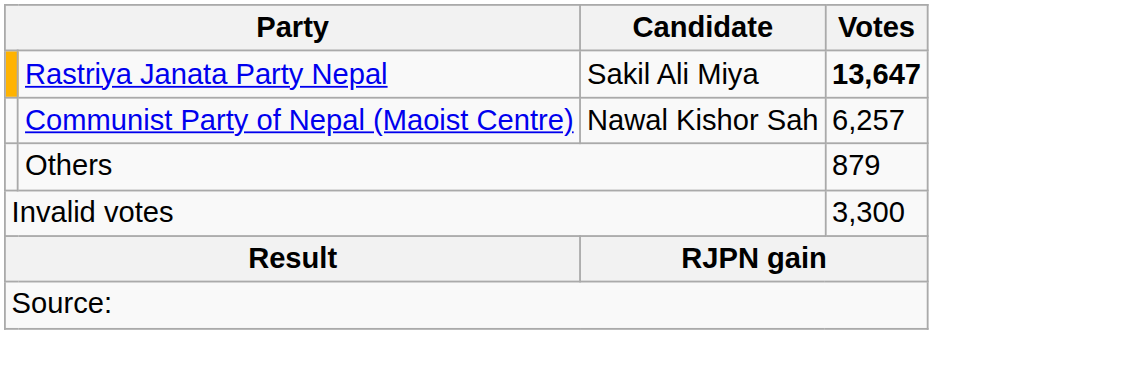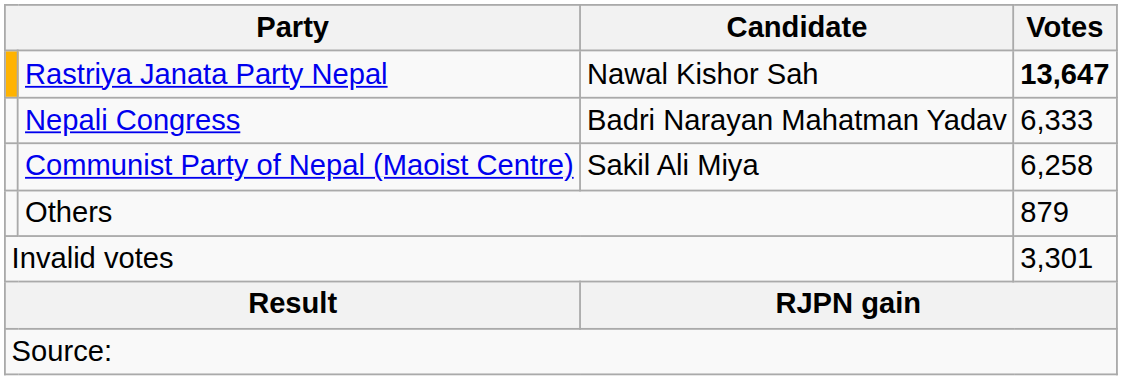(673, 73) Sakil Ali Miya -> (703, 73) Nawal Kishor Sah
+ row: (133, 119)
(703, 119) Nawal Kishor Sah -> (673, 166) Sakil Ali Miya
(868, 119) 6,257 -> (1057, 166) 6,258
(868, 212) 3,300 -> (1057, 258) 3,301
